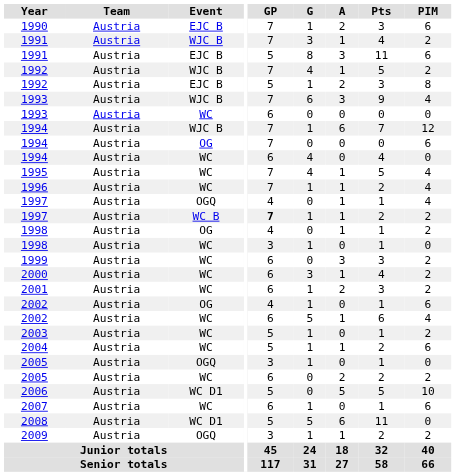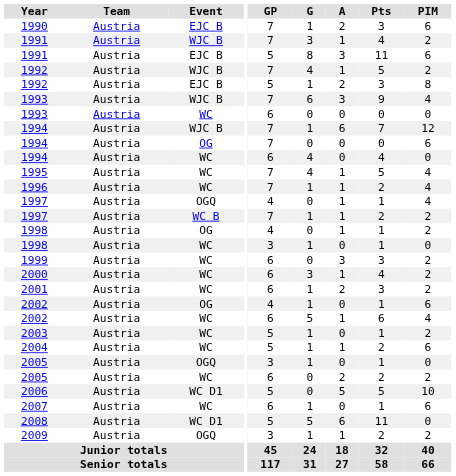(270, 216) bold -> (270, 216) normal
